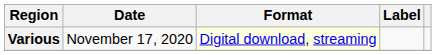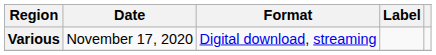(288, 38) lightyellow background -> (288, 38) no background
